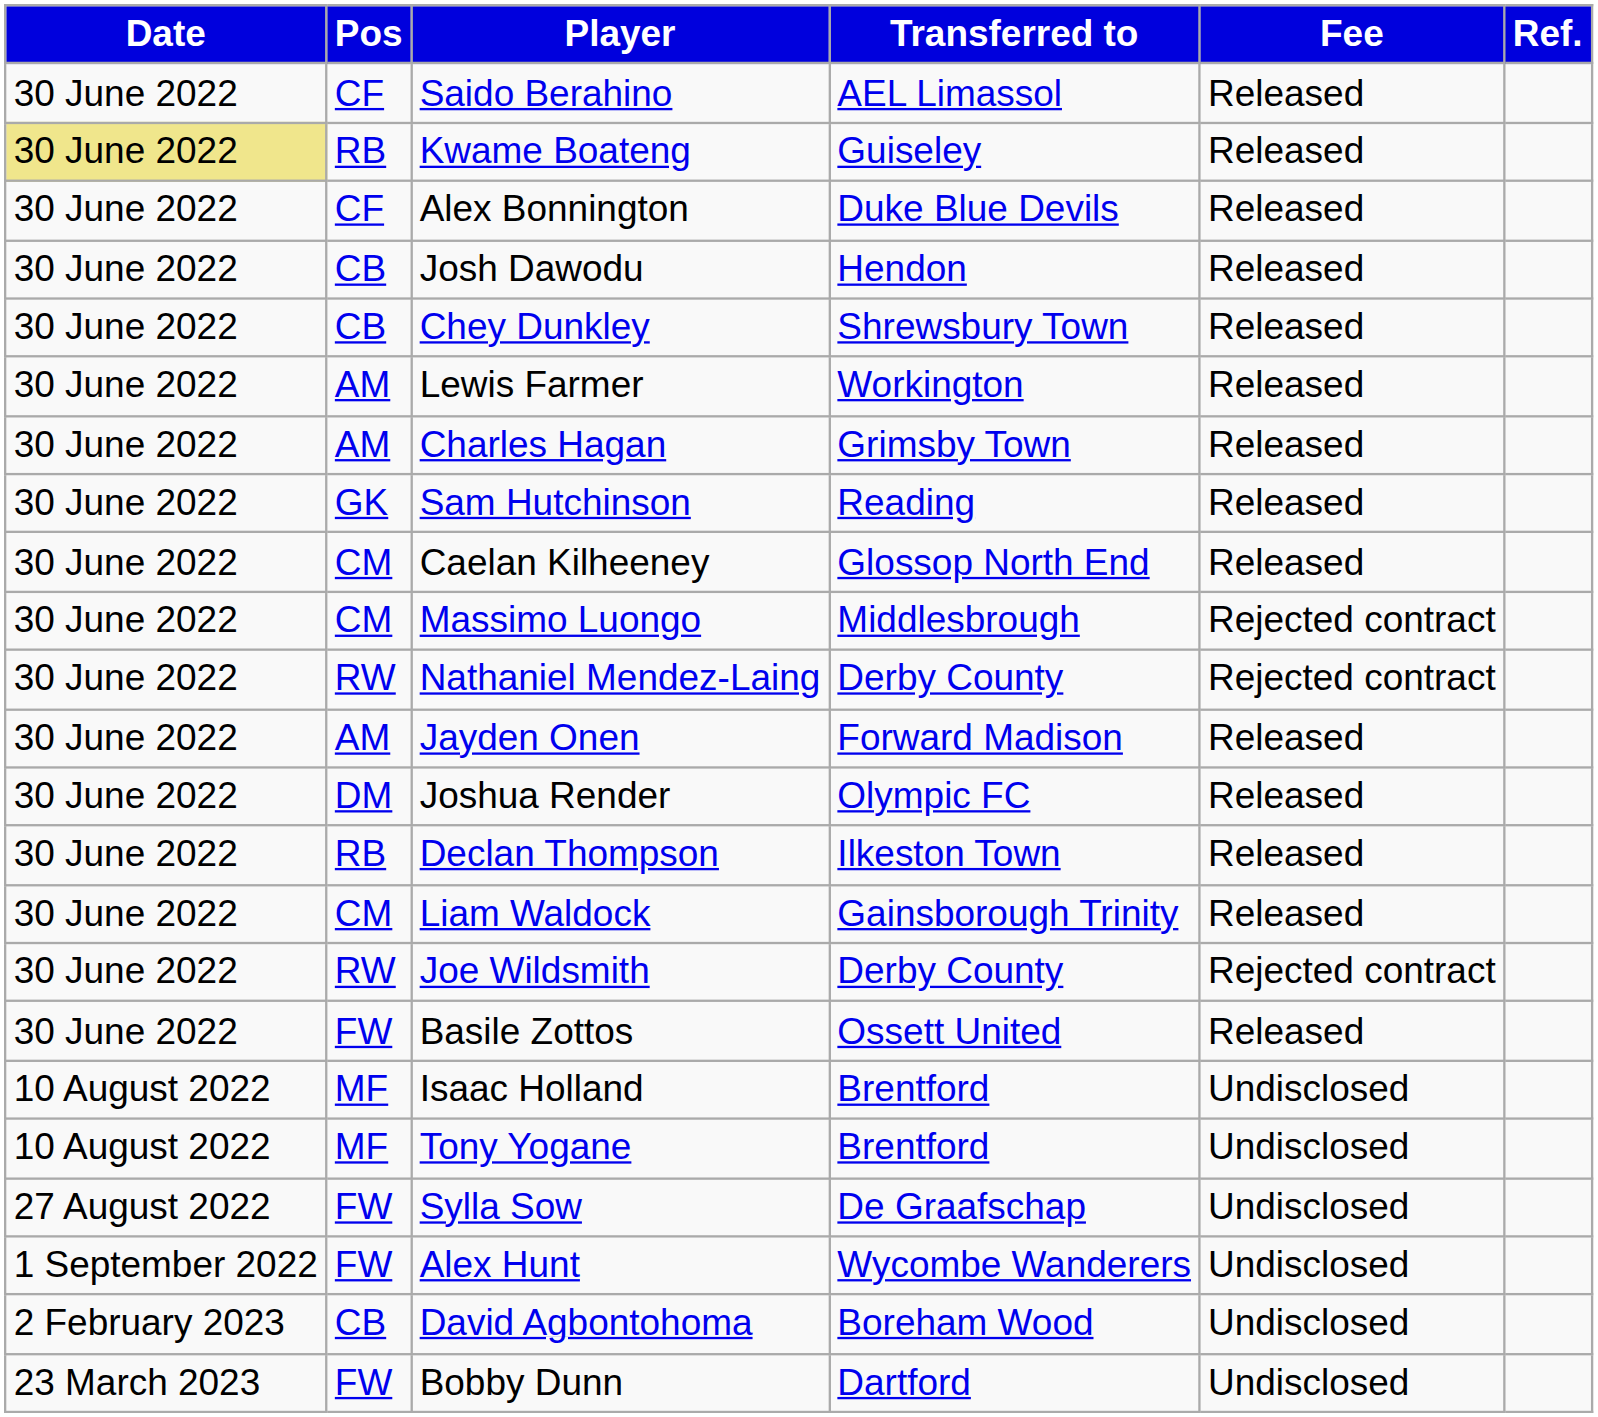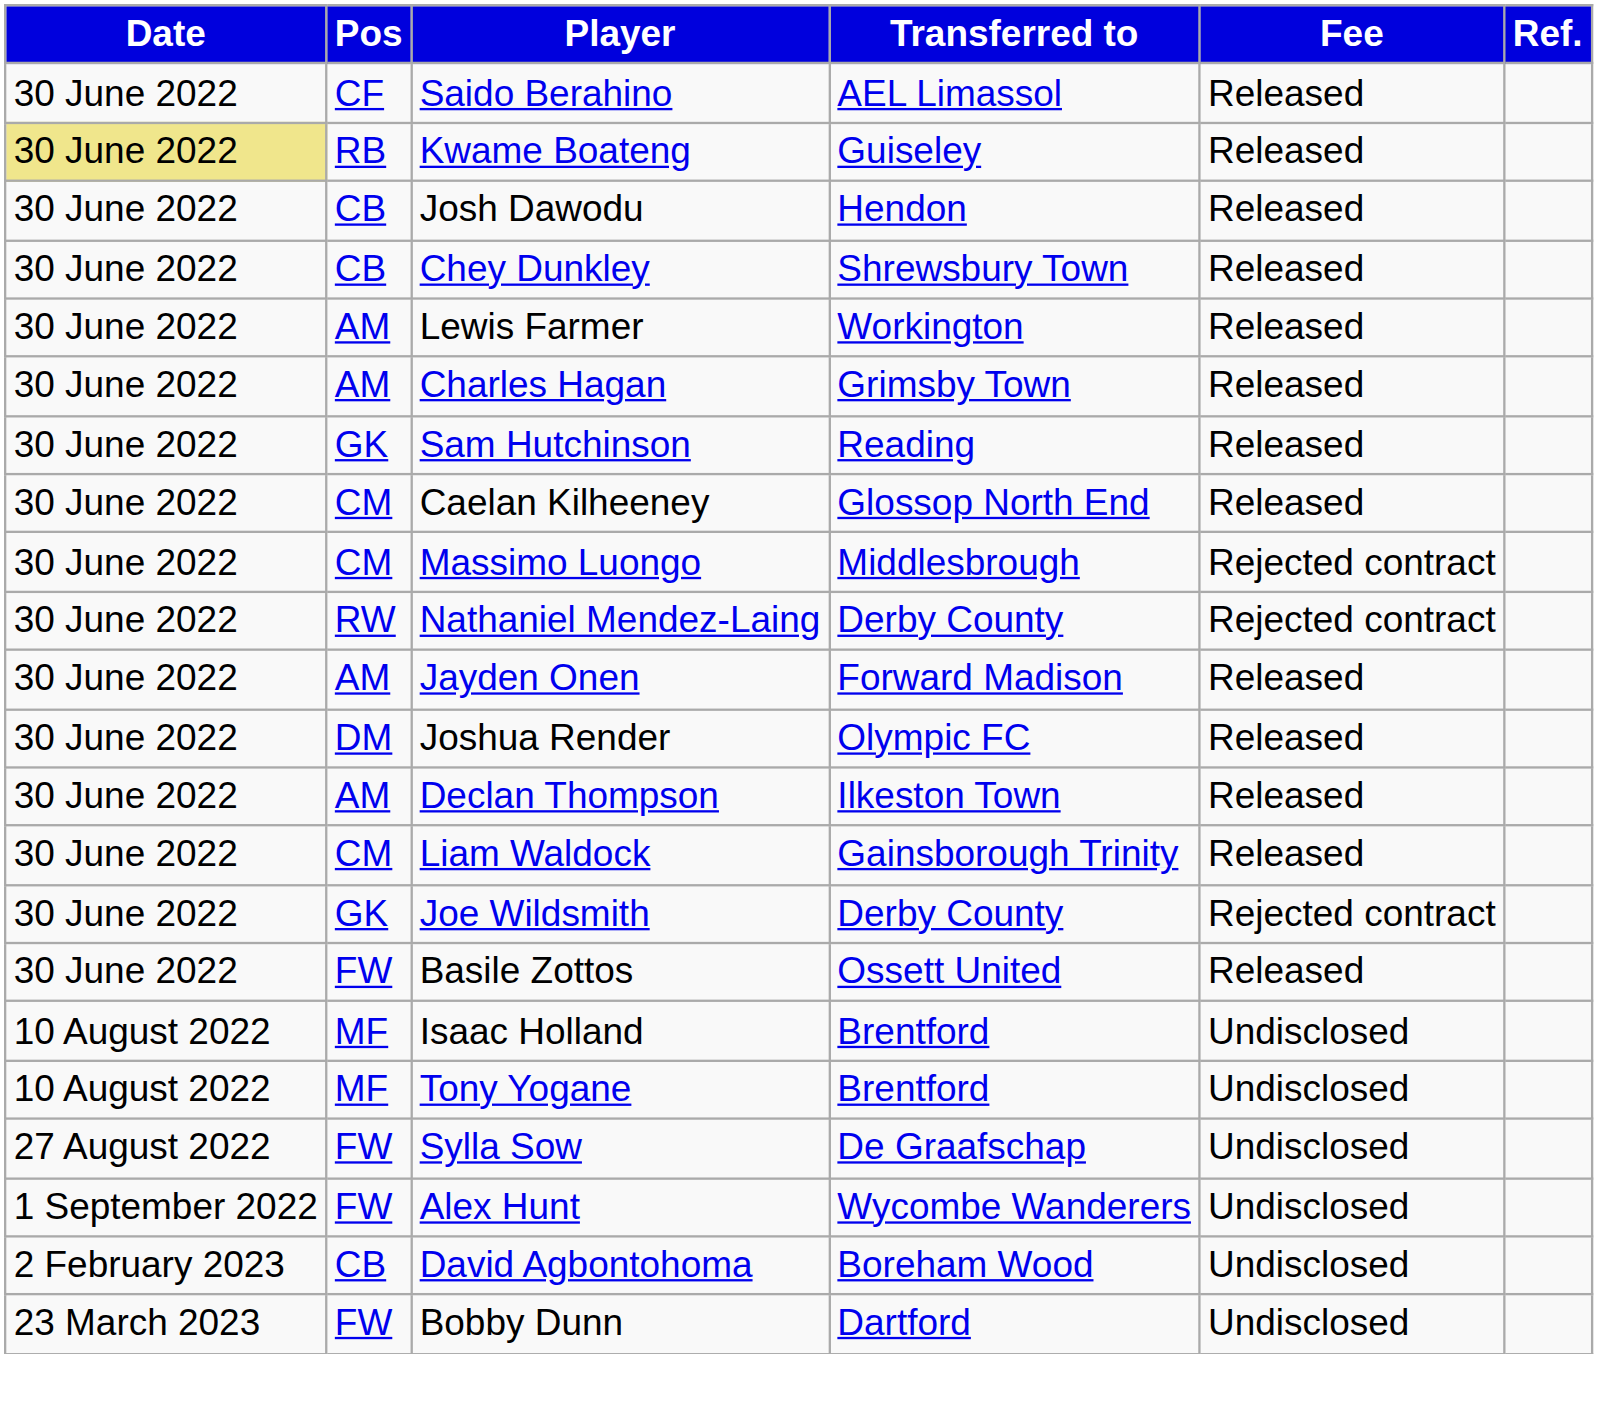- row: (554, 209)
(361, 854) RB -> (363, 795) AM
(365, 971) RW -> (362, 913) GK
